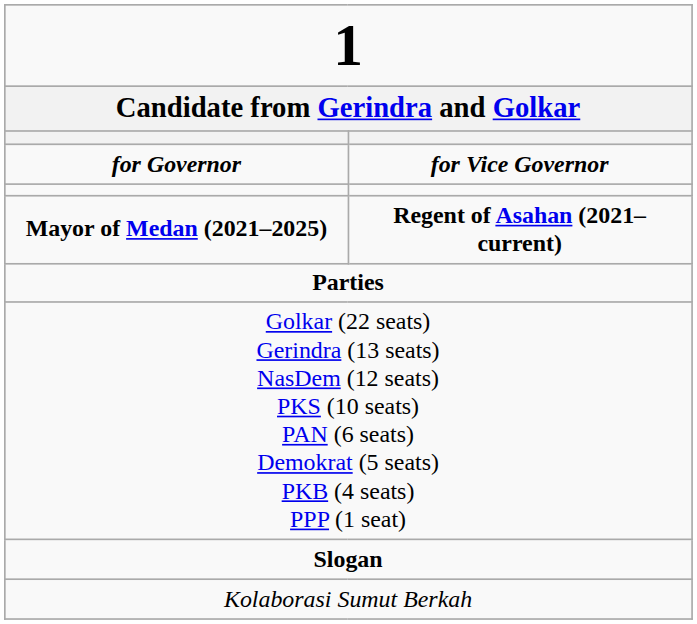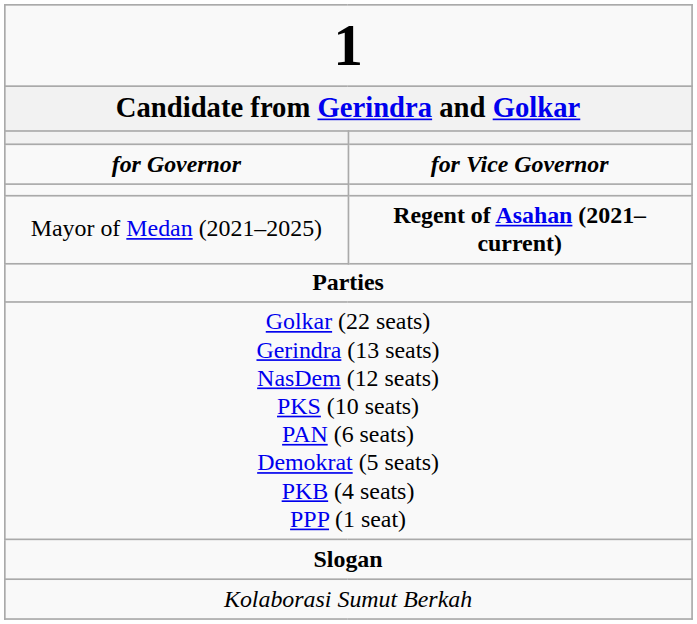(176, 229) bold -> (176, 229) normal
